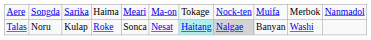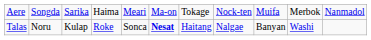(162, 27) normal -> (163, 27) bold
(196, 27) paleturquoise background -> (196, 27) no background
(230, 27) lightgrey background -> (230, 27) no background
